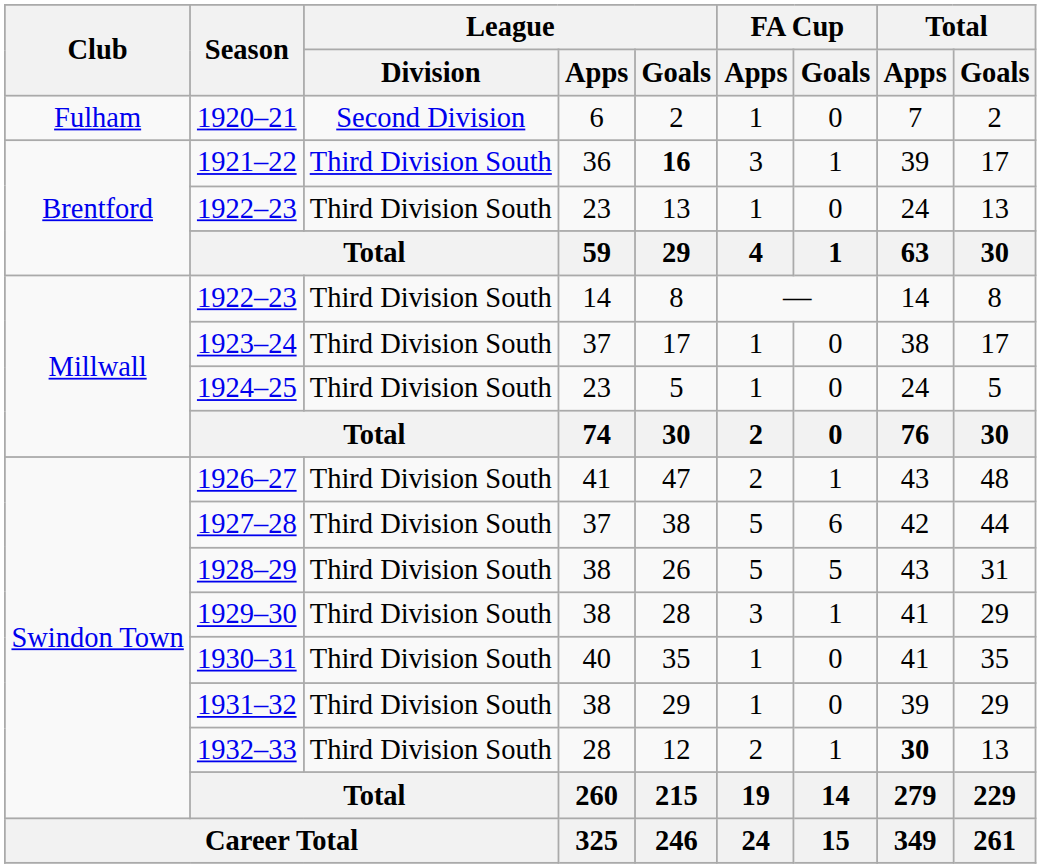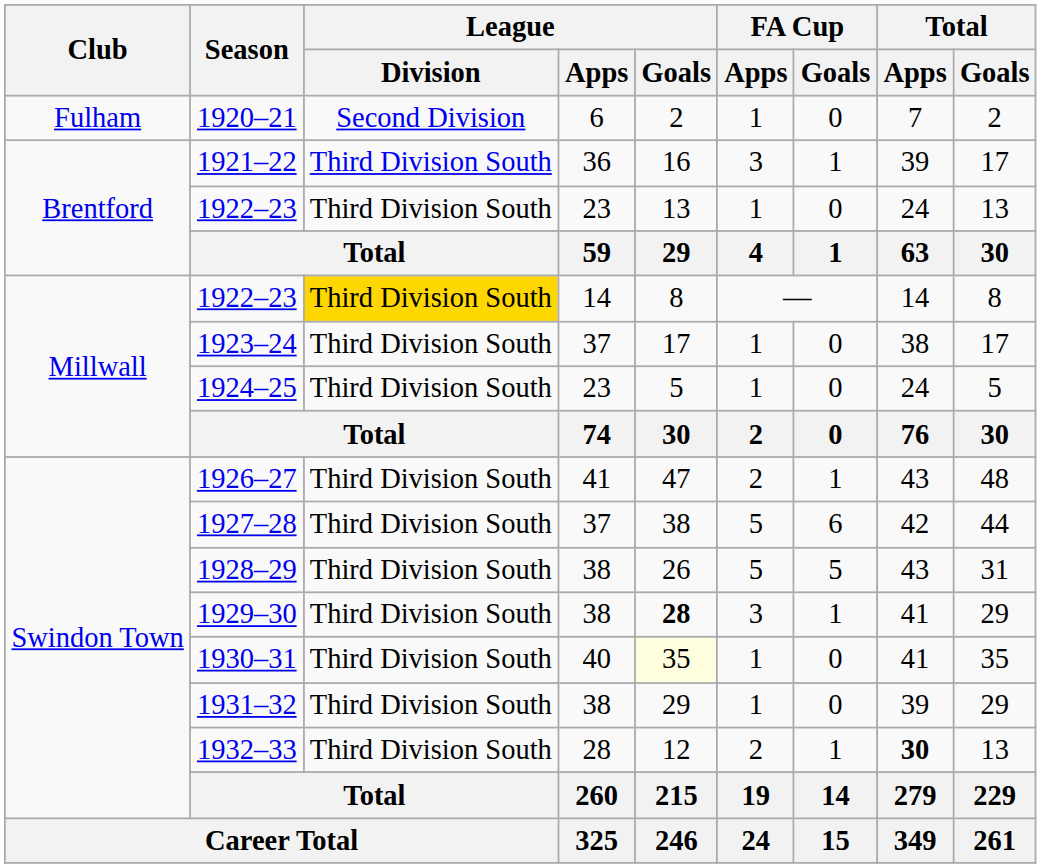(676, 162) bold -> (676, 162) normal
(431, 298) no background -> (431, 298) gold background
(676, 614) normal -> (676, 614) bold
(676, 659) no background -> (676, 659) lightyellow background
